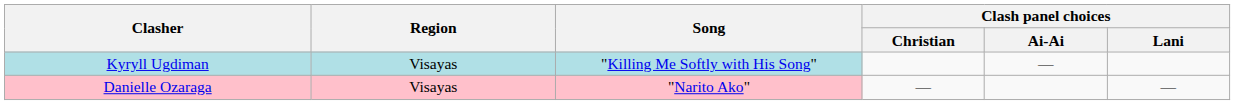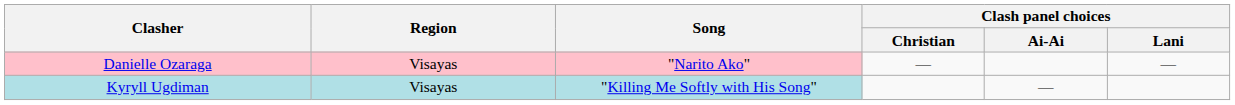rows swapped: (158, 64) <-> (158, 87)
